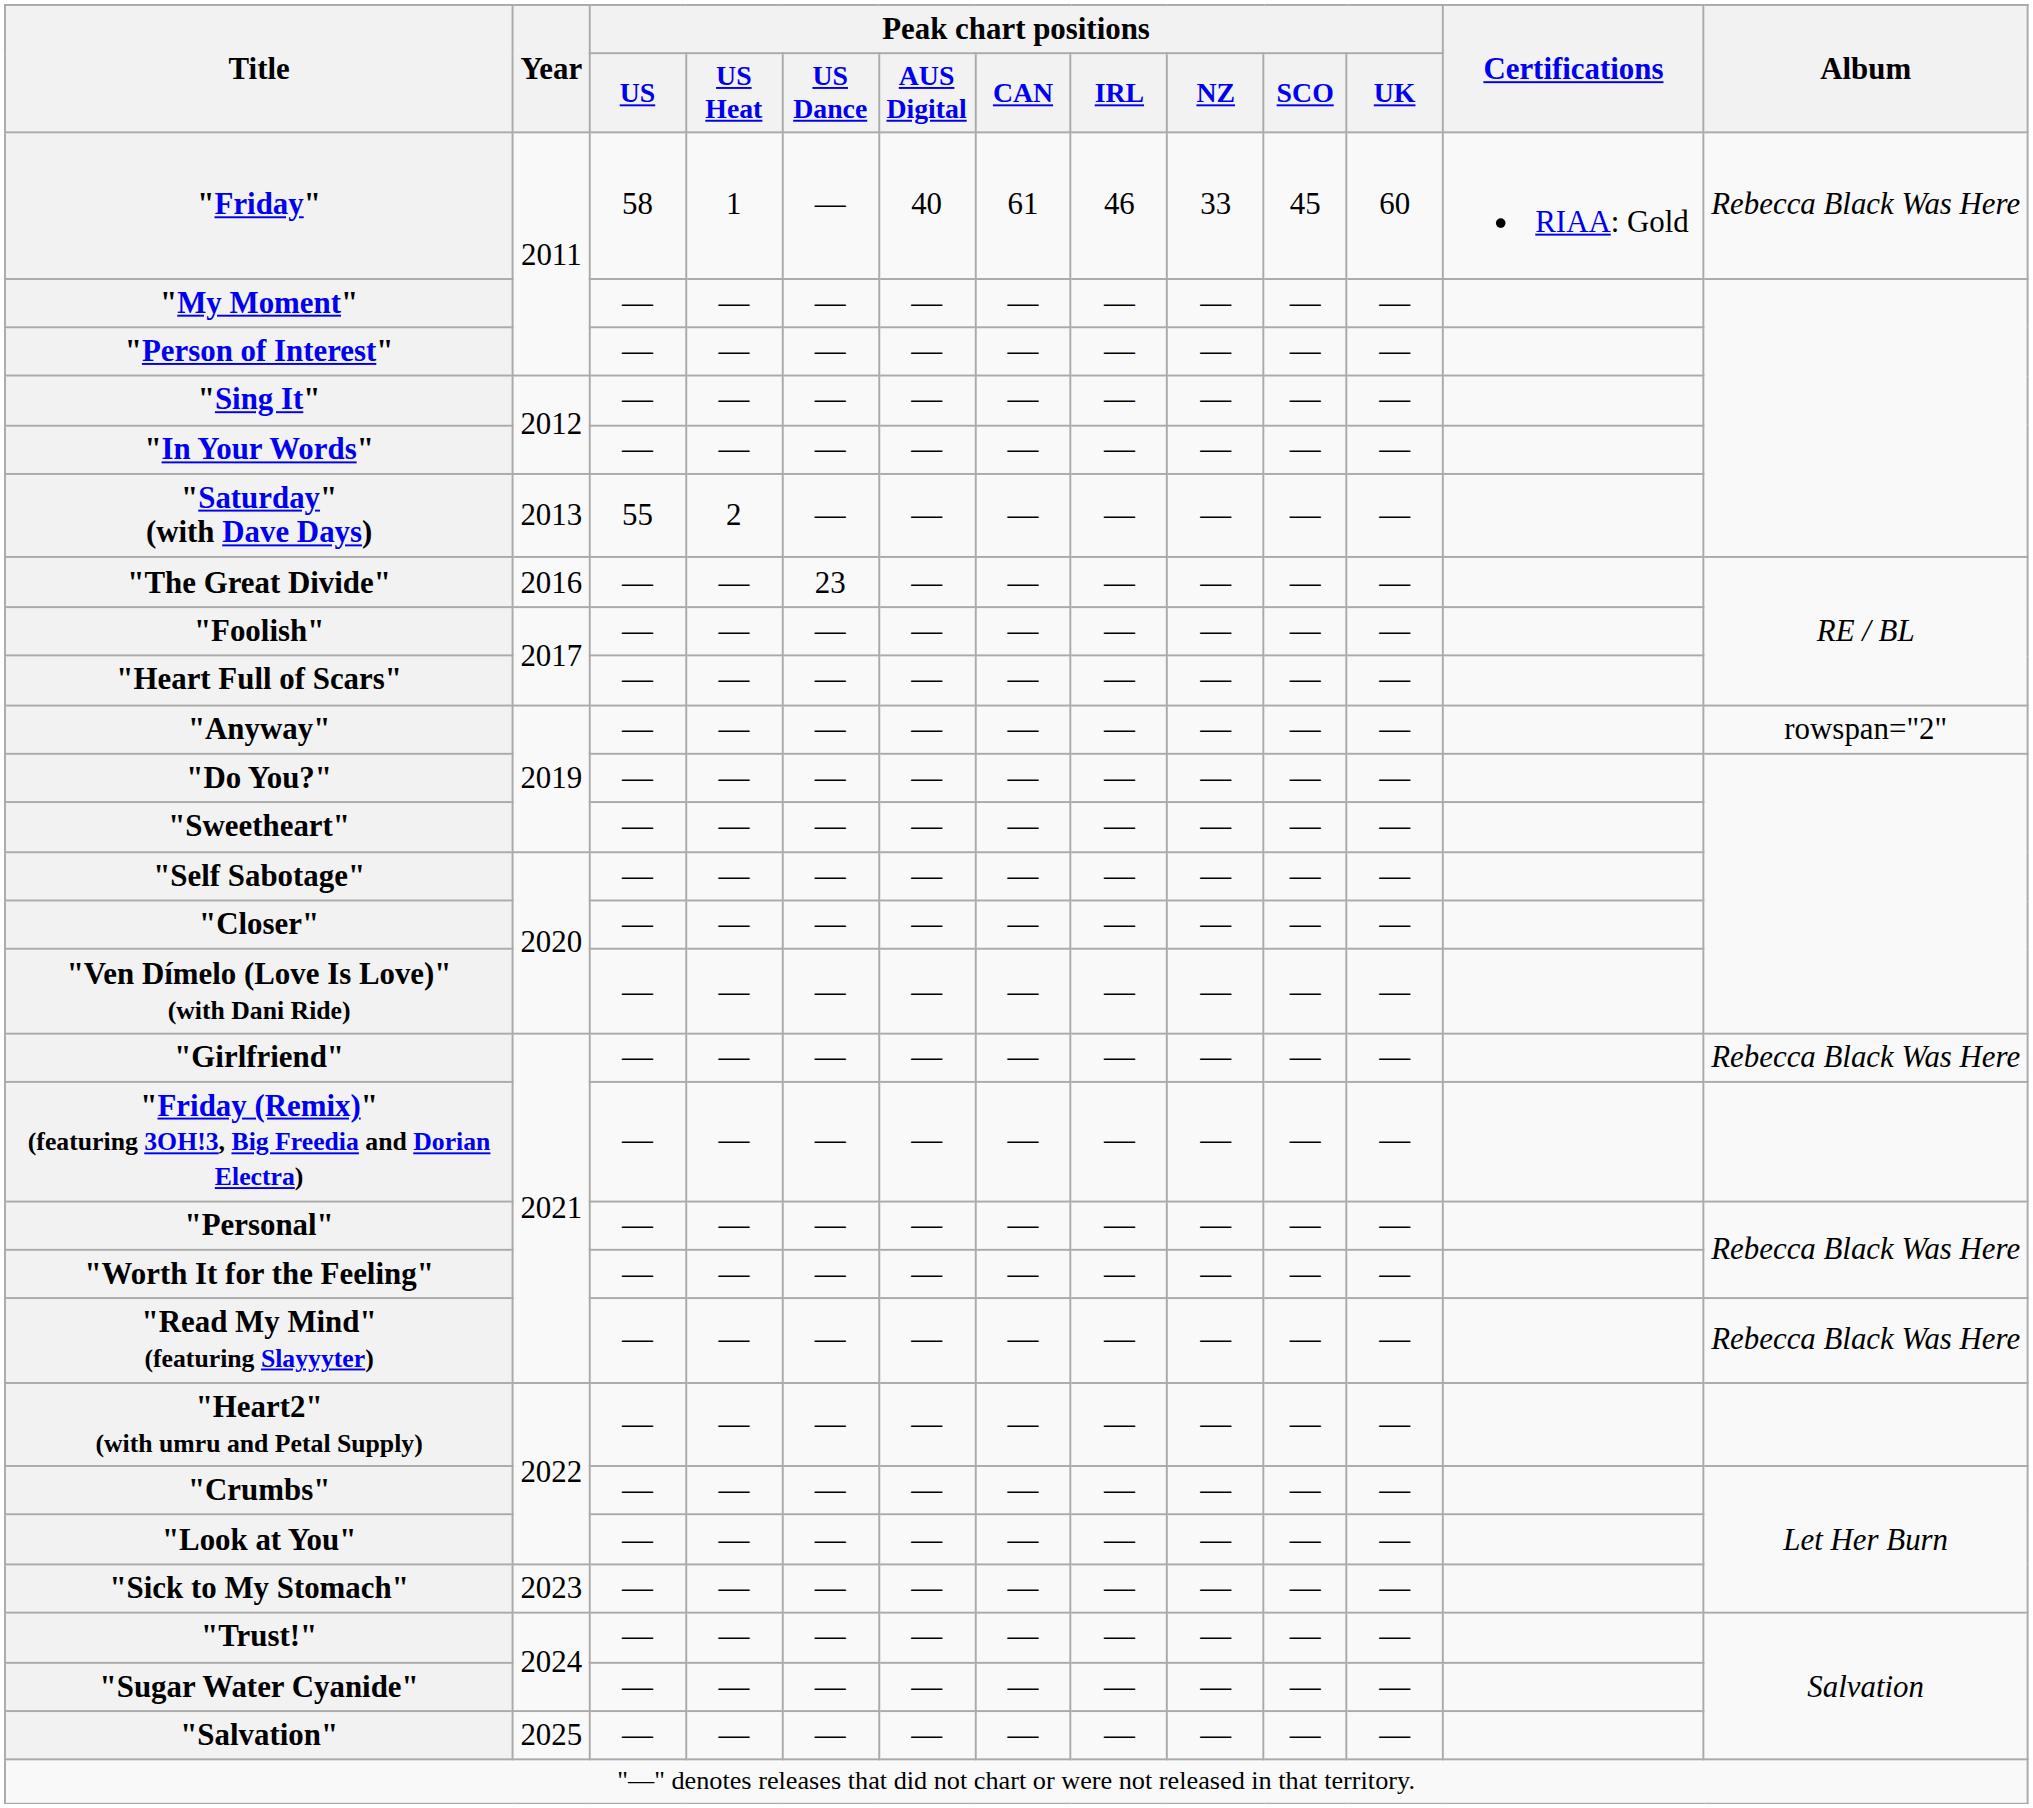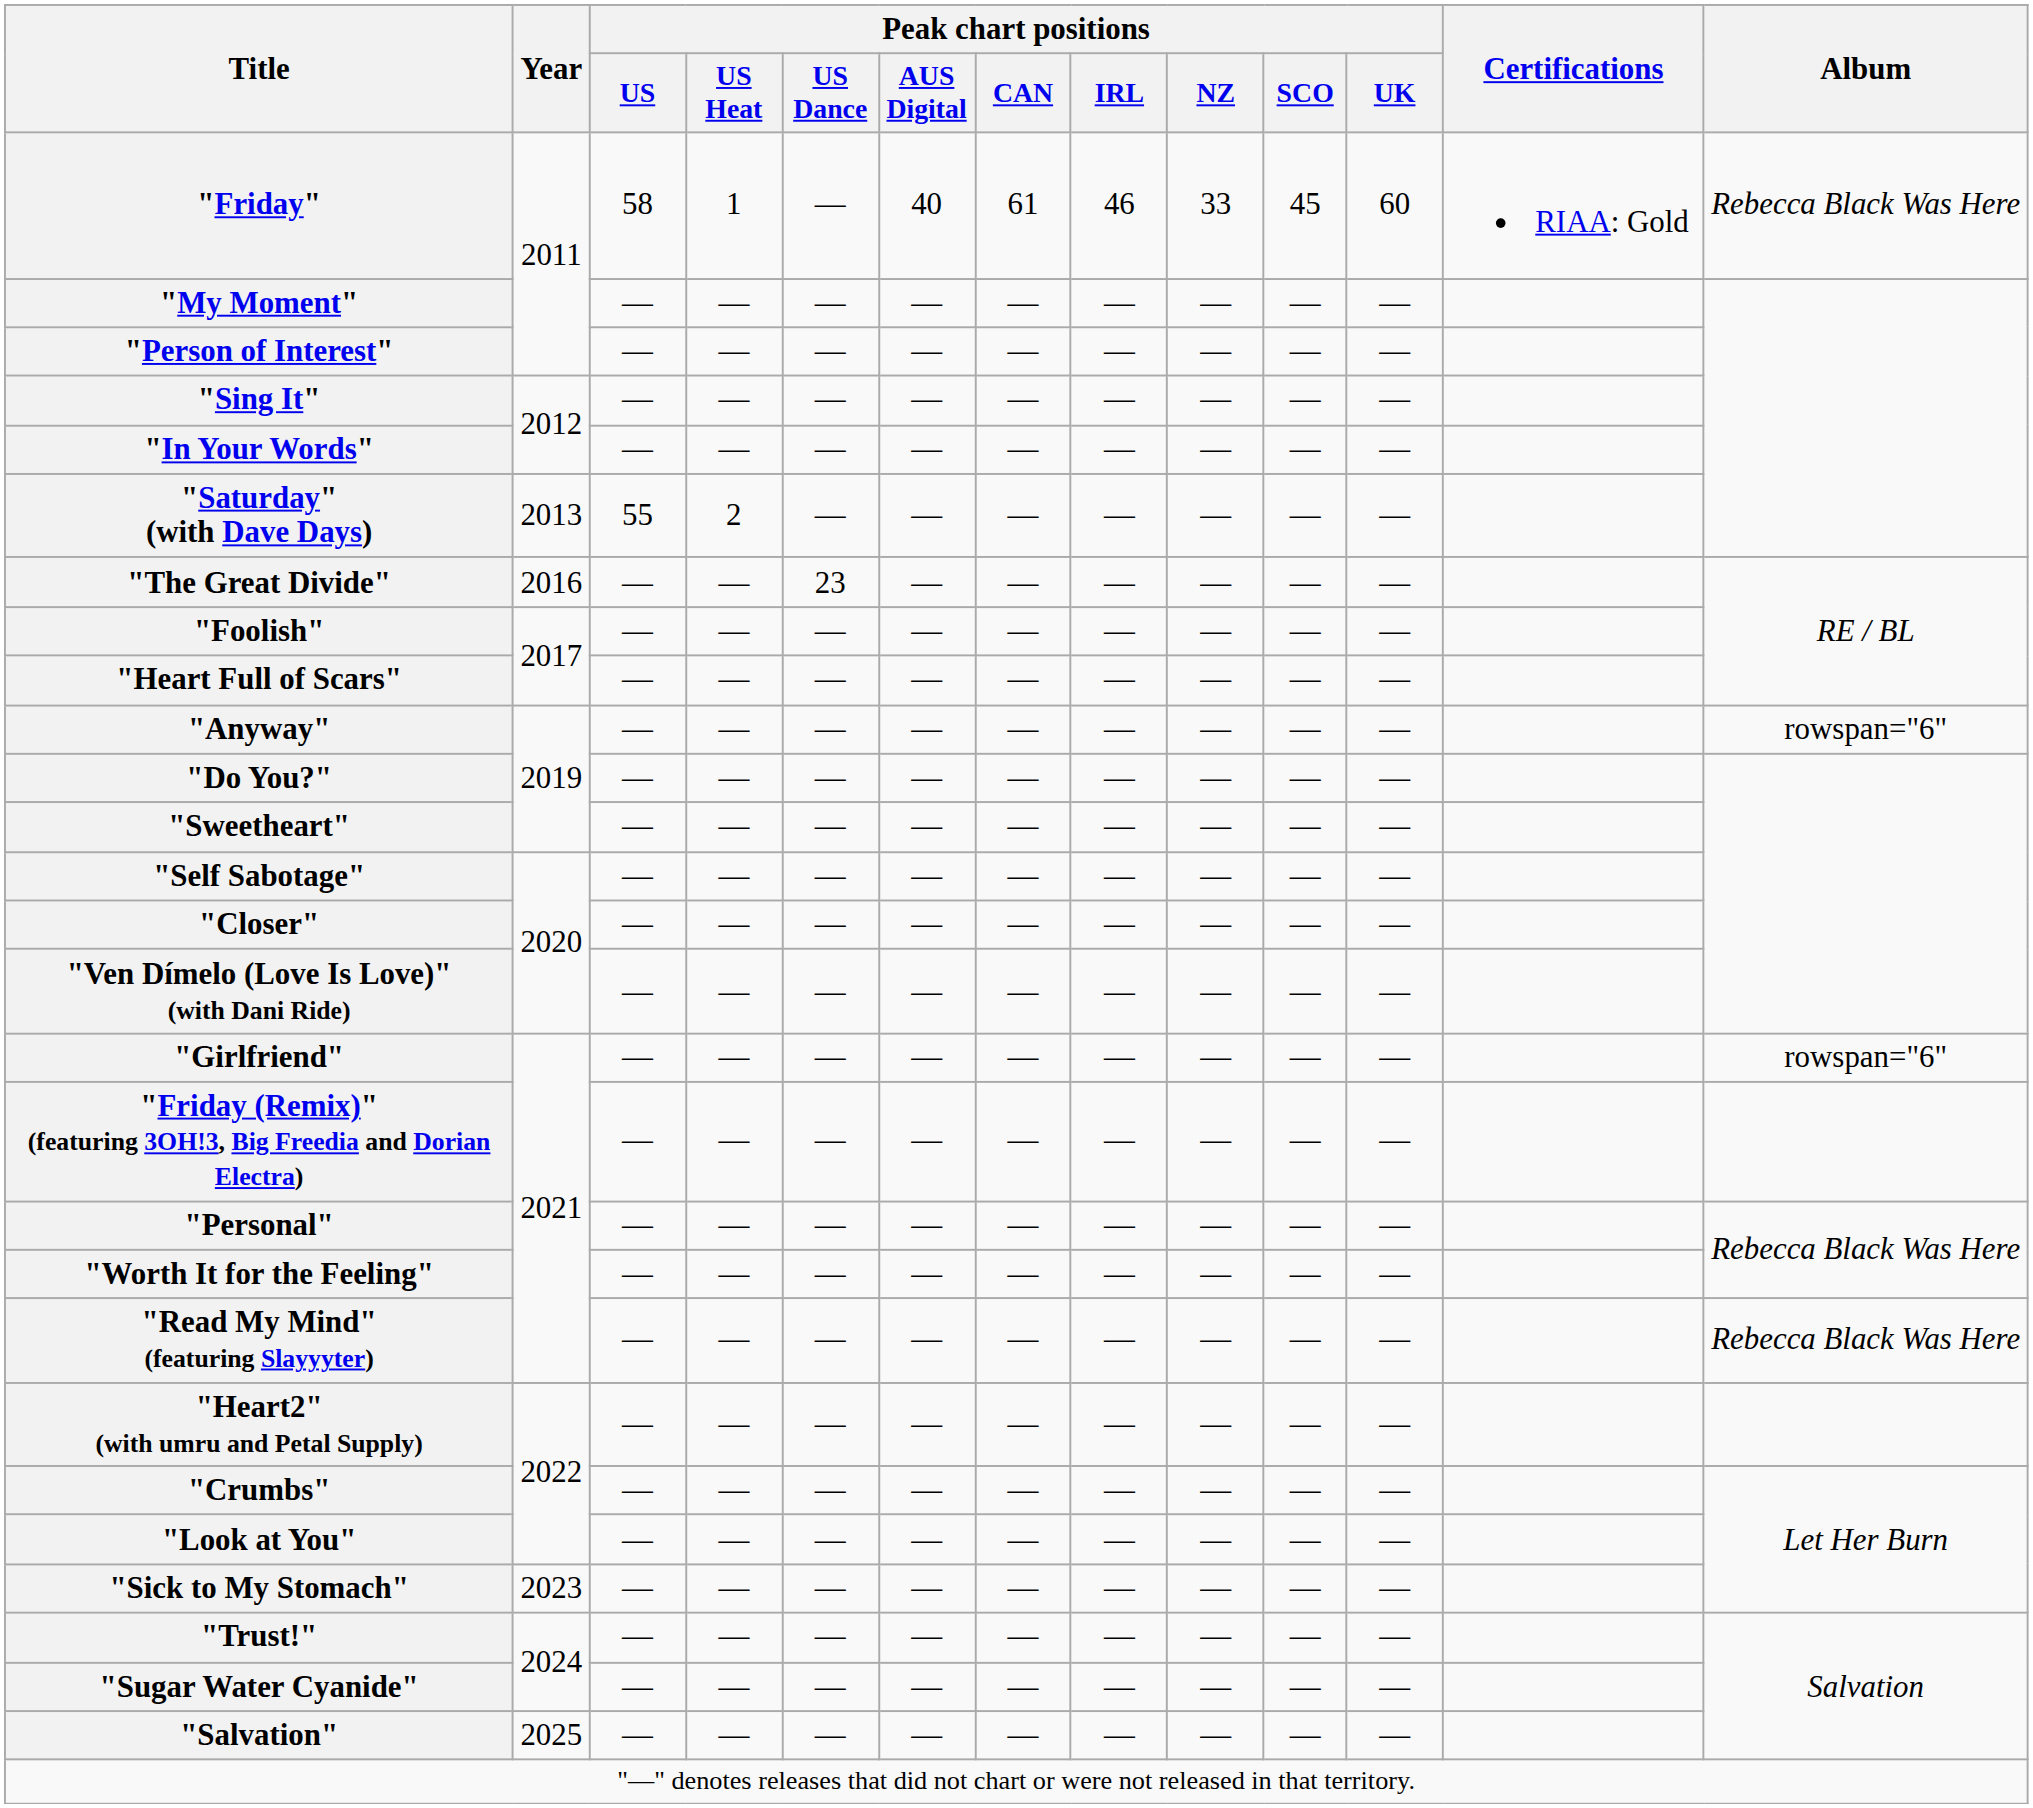(1866, 728) rowspan="2" -> (1866, 728) rowspan="6"
(1866, 1057) Rebecca Black Was Here -> (1866, 1057) rowspan="6"
